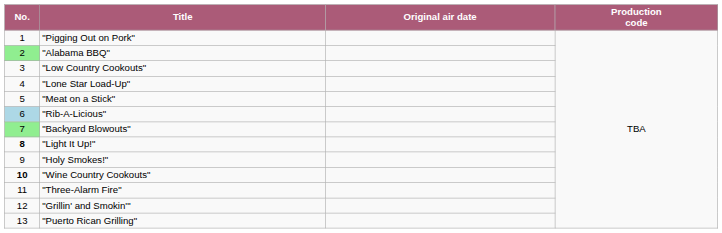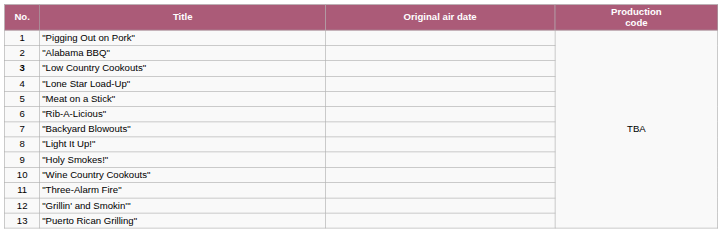(22, 53) lightgreen background -> (22, 53) no background
(22, 68) normal -> (22, 68) bold
(22, 114) lightblue background -> (22, 114) no background
(22, 129) lightgreen background -> (22, 129) no background
(22, 144) bold -> (22, 144) normal
(22, 175) bold -> (22, 175) normal
